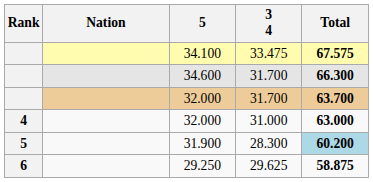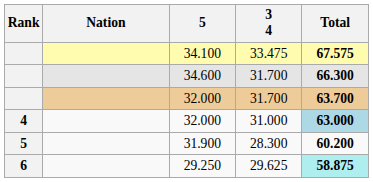(335, 121) no background -> (335, 121) lightblue background
(335, 143) lightblue background -> (335, 143) no background
(335, 165) no background -> (335, 165) paleturquoise background
